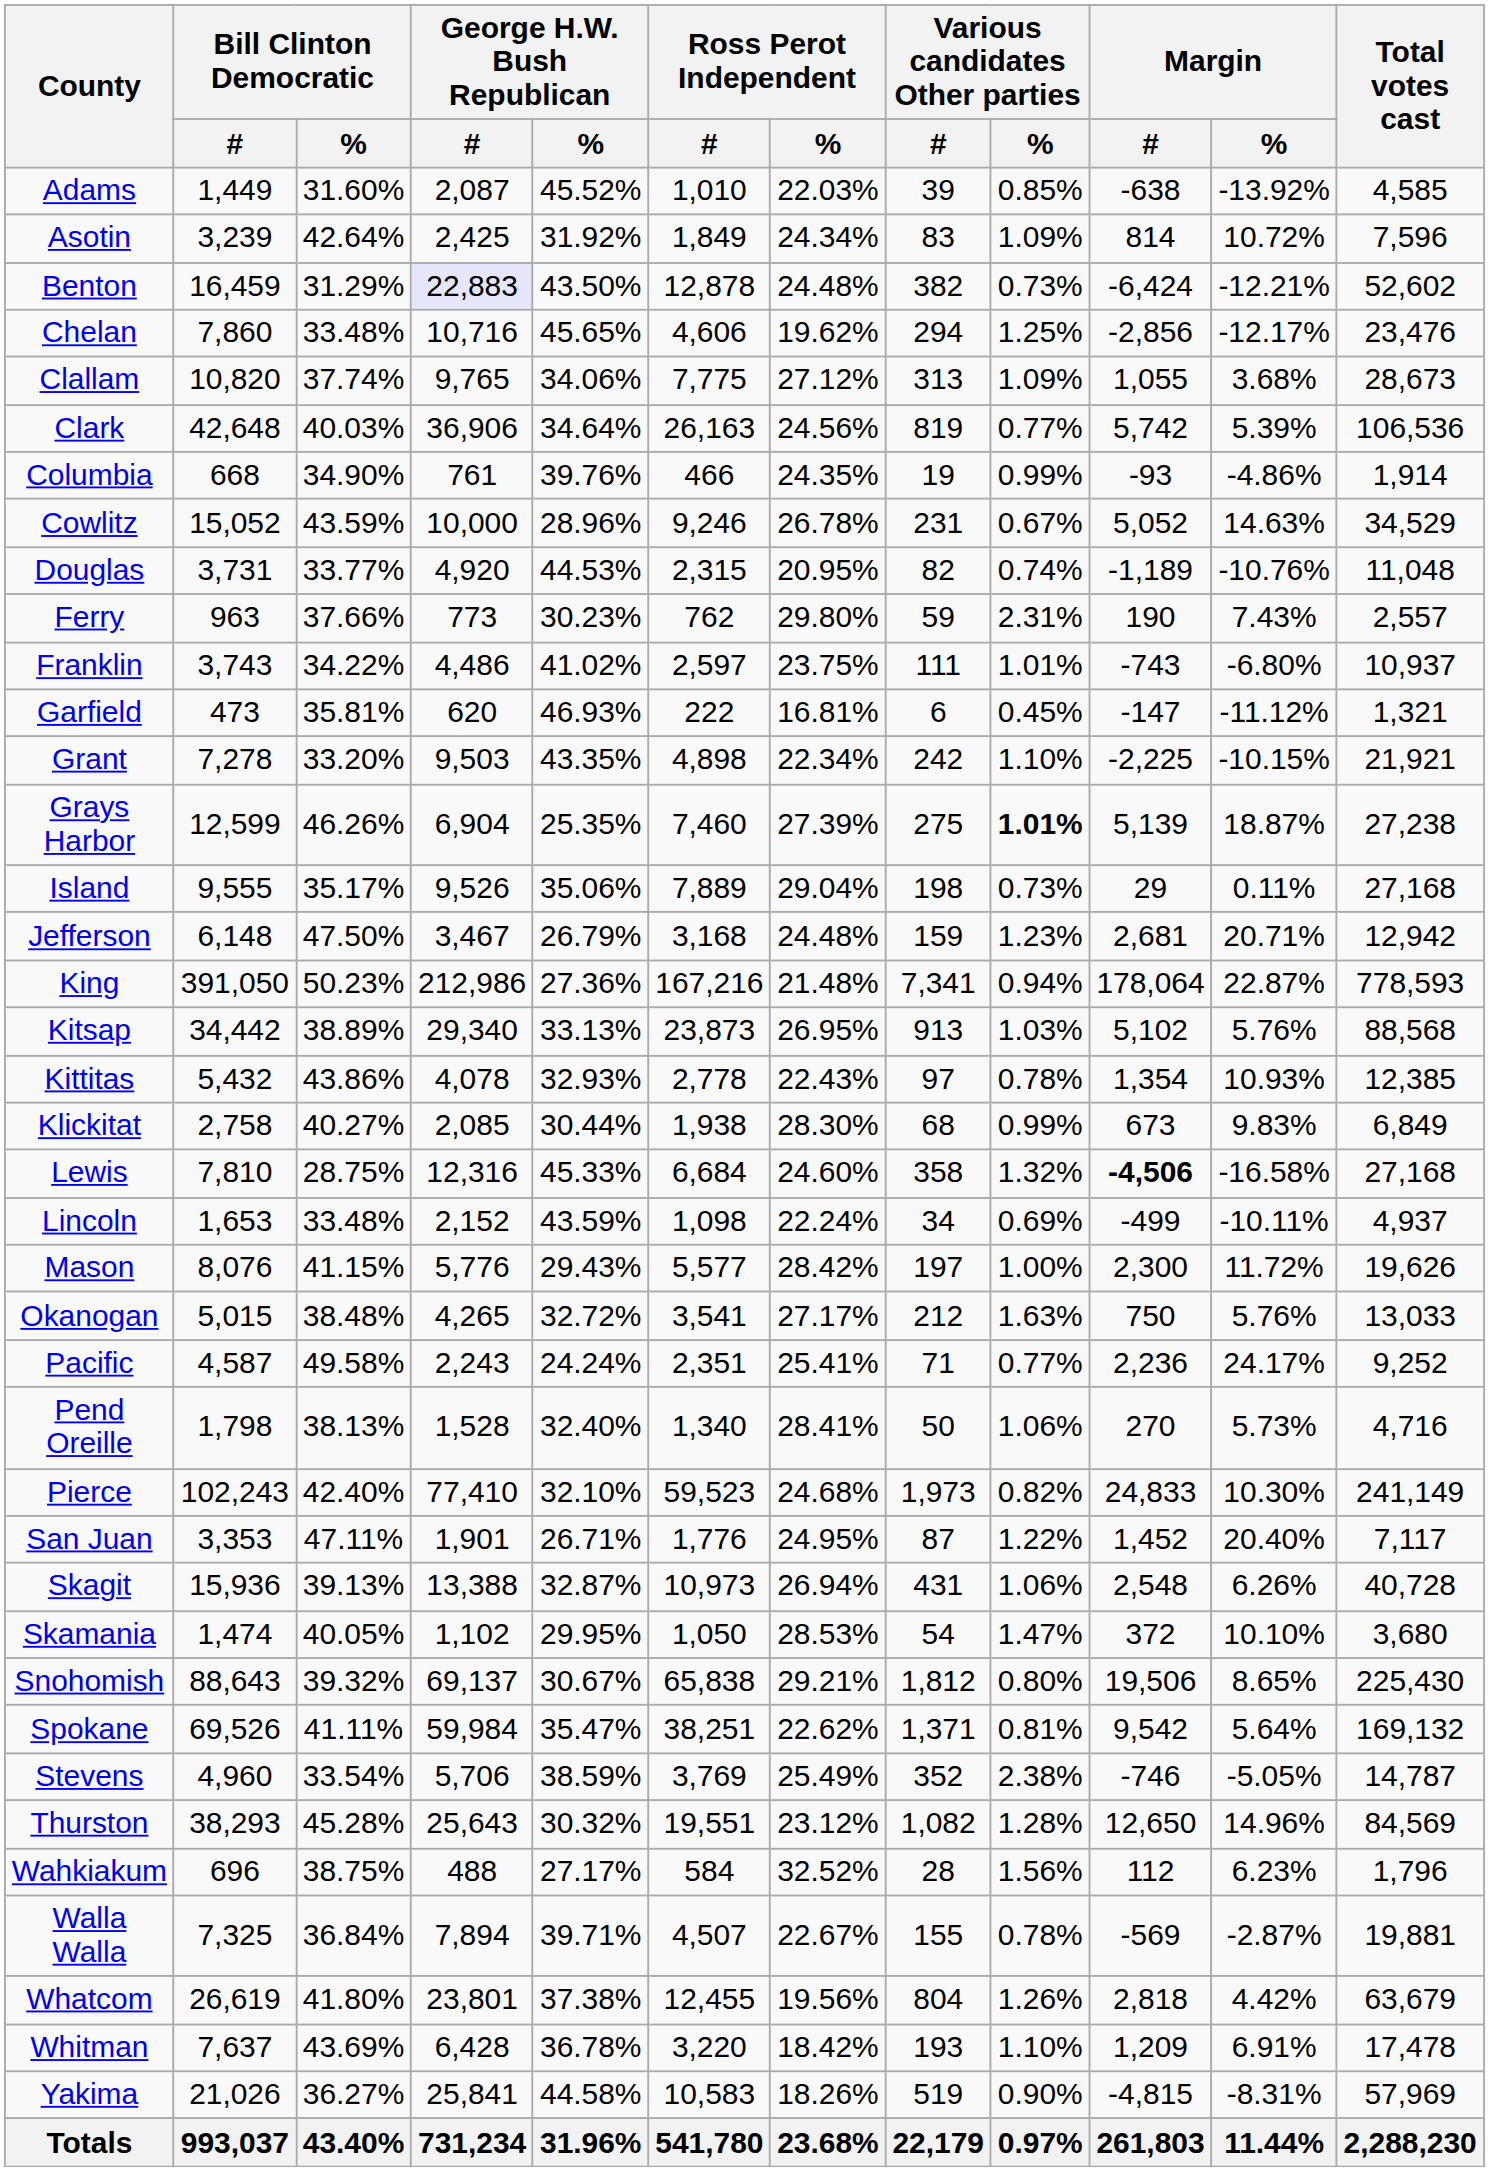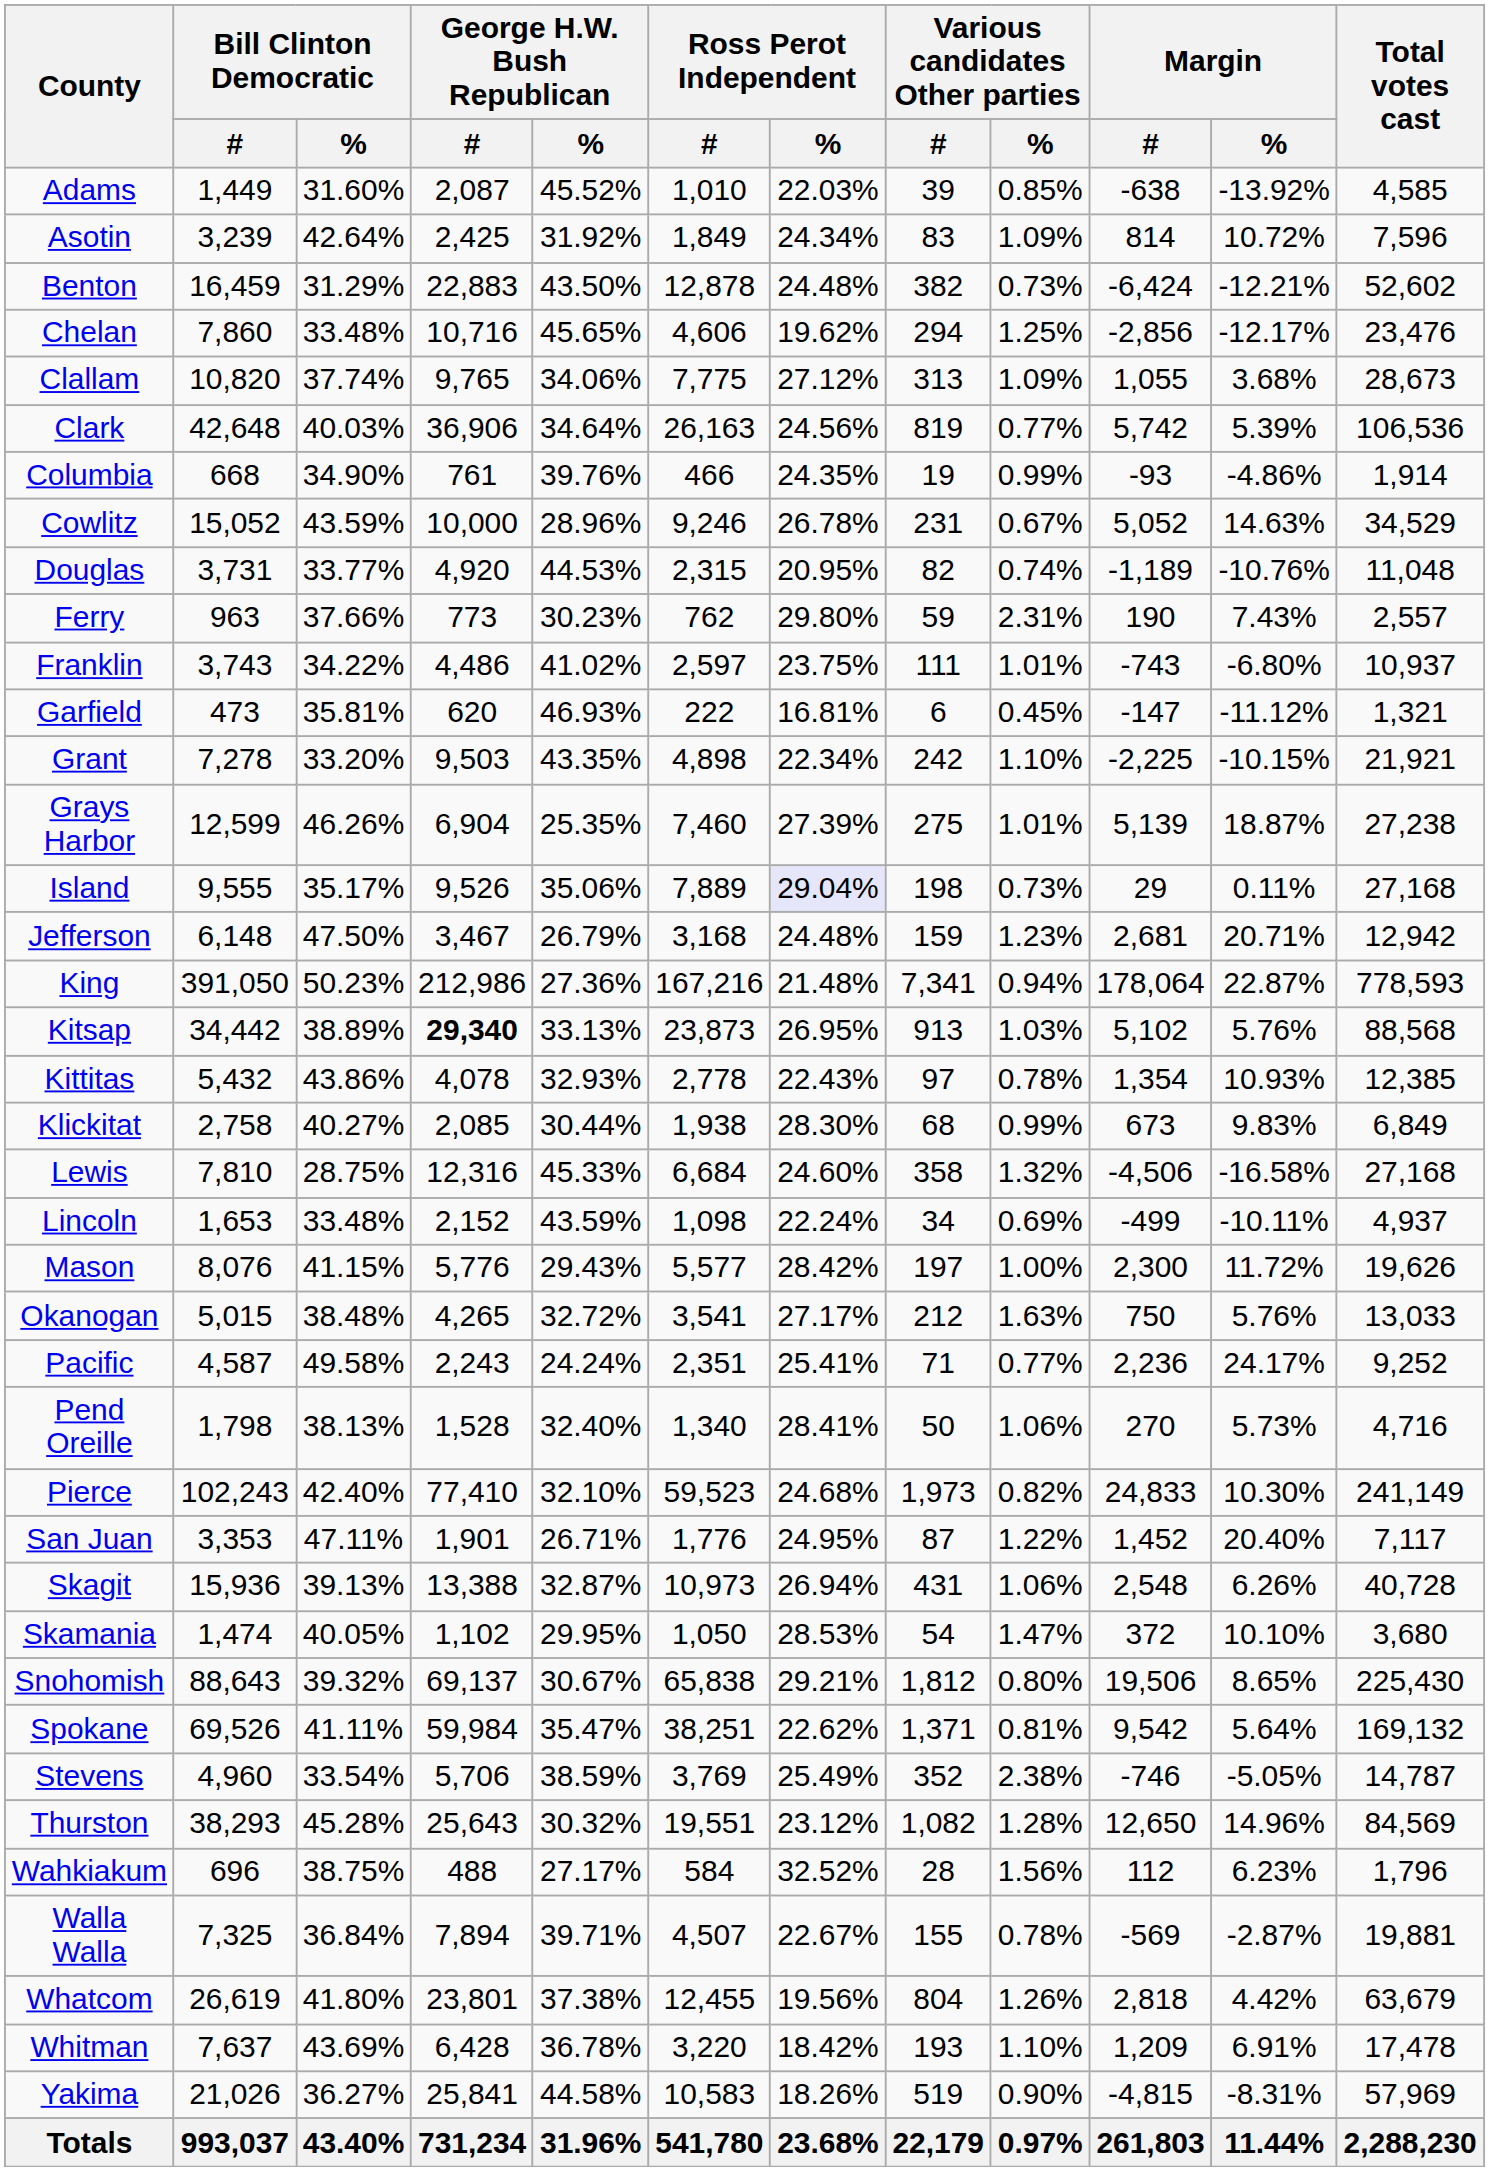(472, 285) lavender background -> (472, 285) no background
(1040, 824) bold -> (1040, 824) normal
(828, 888) no background -> (828, 888) lavender background
(472, 1030) normal -> (472, 1030) bold
(1151, 1173) bold -> (1151, 1173) normal
